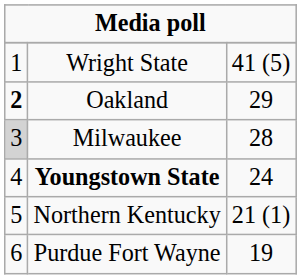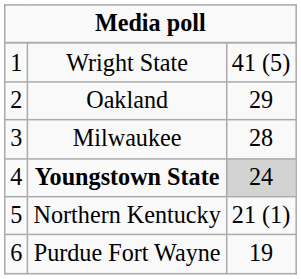(16, 100) bold -> (16, 100) normal
(16, 138) lightgrey background -> (16, 138) no background
(261, 177) no background -> (261, 177) lightgrey background
